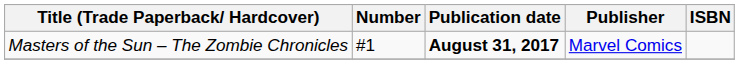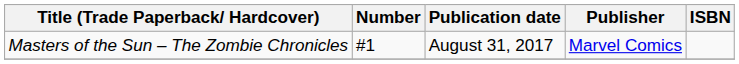(494, 45) bold -> (491, 45) normal
